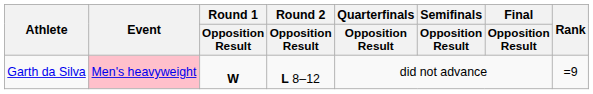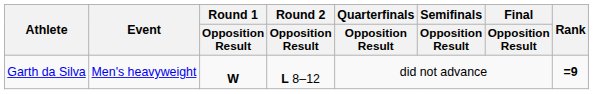(144, 72) pink background -> (144, 72) no background
(571, 72) normal -> (571, 72) bold
